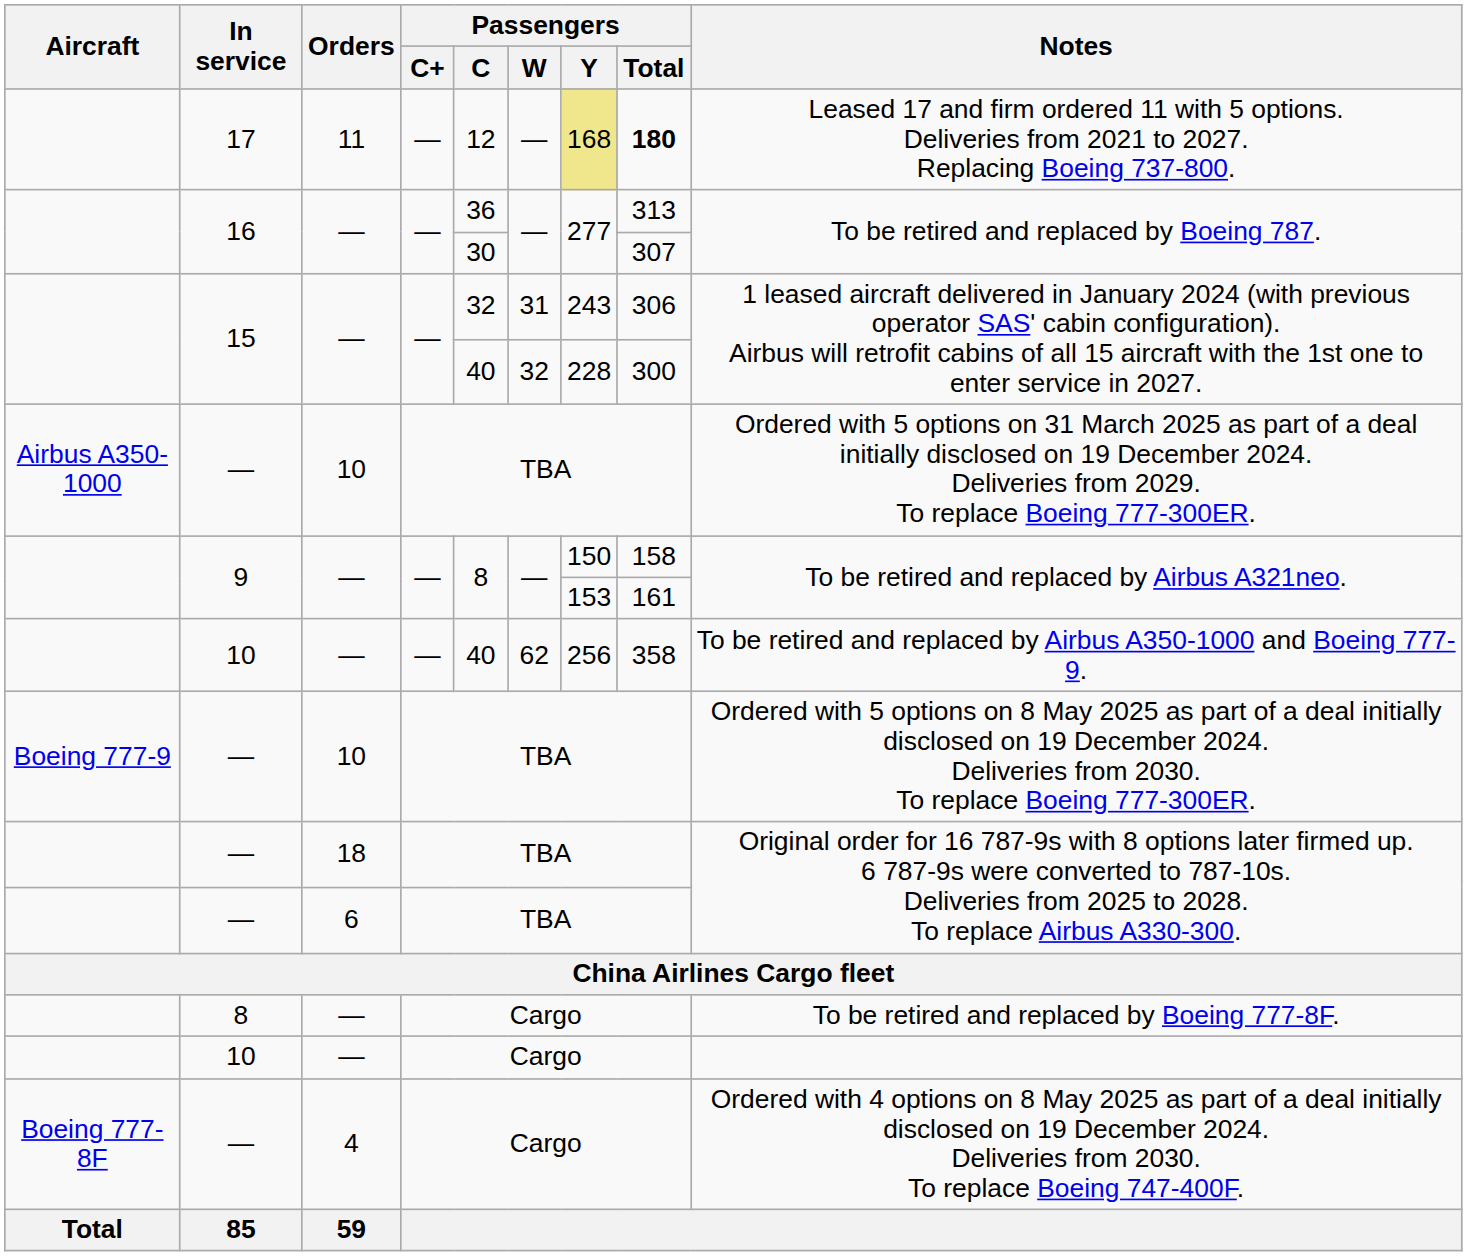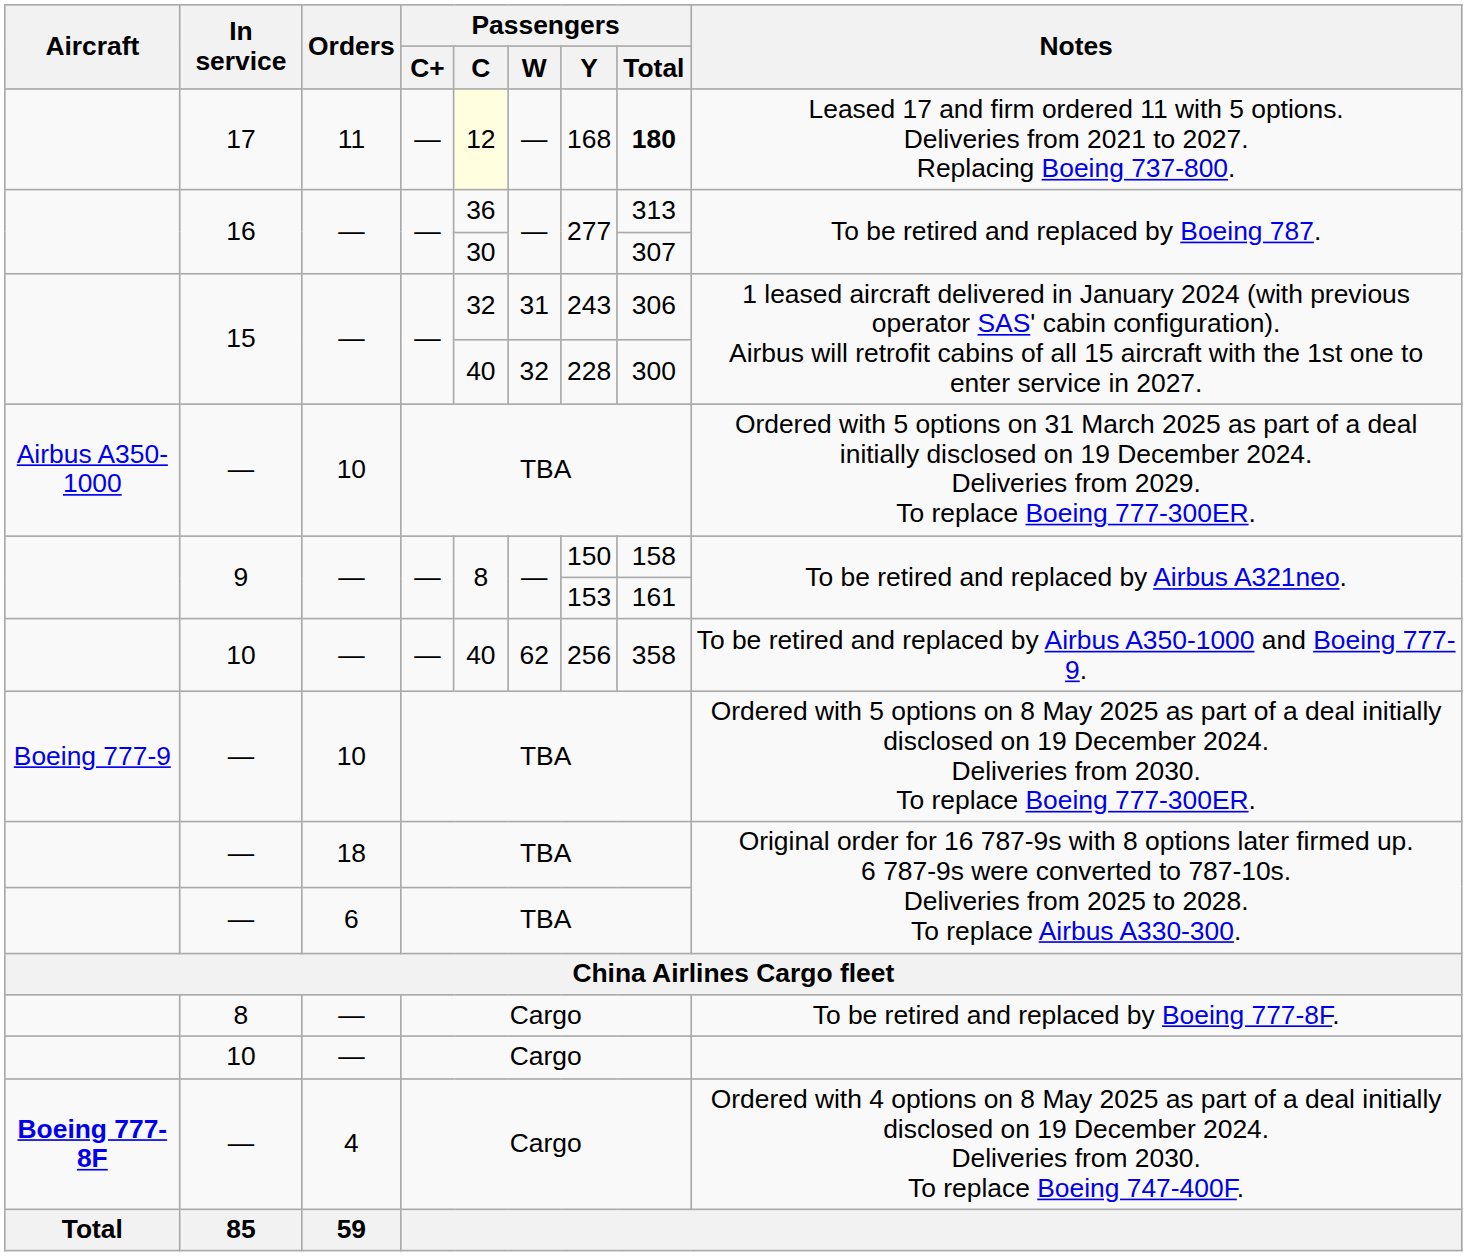(481, 138) no background -> (481, 138) lightyellow background
(589, 138) khaki background -> (589, 138) no background
(92, 1143) normal -> (92, 1143) bold
